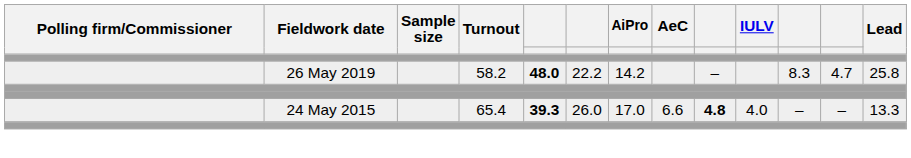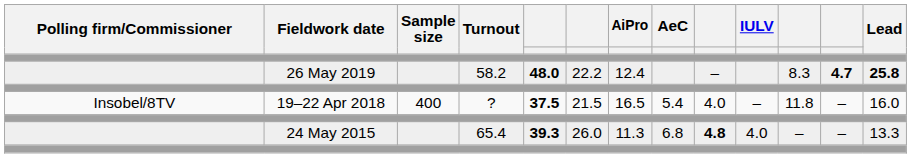(630, 73) 14.2 -> (630, 73) 12.4
(842, 73) normal -> (842, 73) bold
(884, 73) normal -> (884, 73) bold
+ row: (331, 103)
(630, 110) 17.0 -> (630, 133) 11.3
(673, 110) 6.6 -> (673, 133) 6.8
